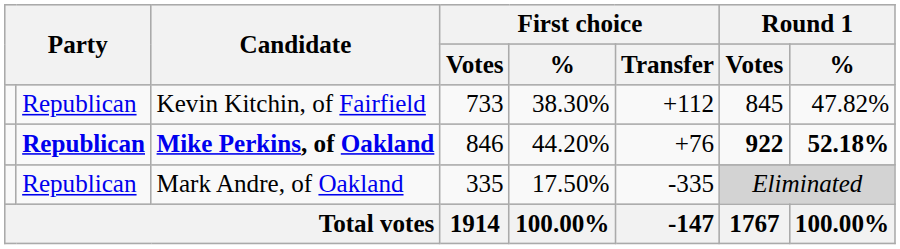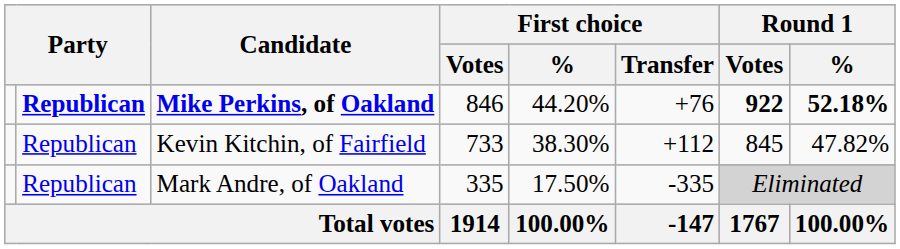rows swapped: (295, 143) <-> (291, 104)
